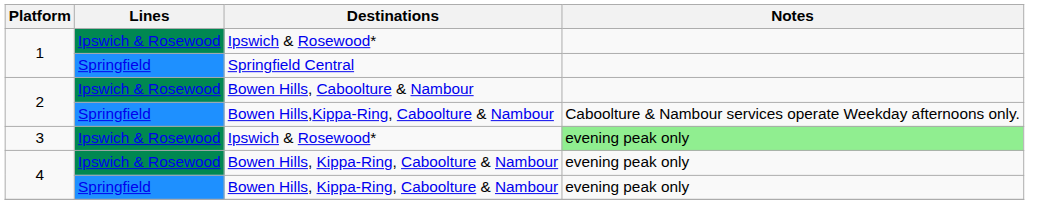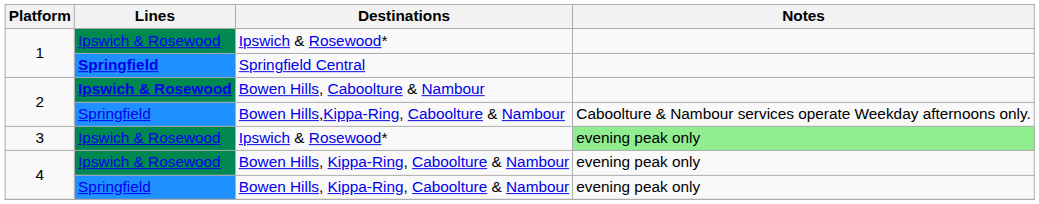(114, 65) normal -> (118, 65) bold
(149, 89) normal -> (155, 89) bold
